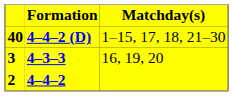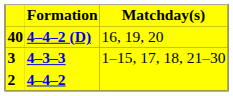(163, 36) 1–15, 17, 18, 21–30 -> (132, 36) 16, 19, 20
(132, 58) 16, 19, 20 -> (163, 58) 1–15, 17, 18, 21–30
